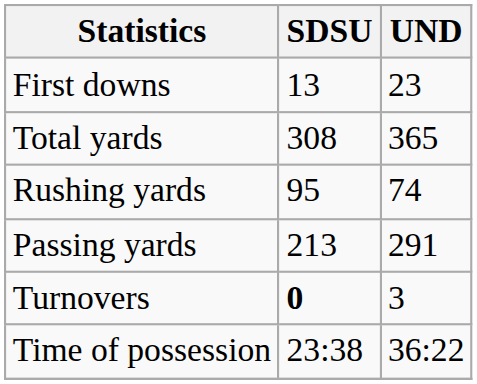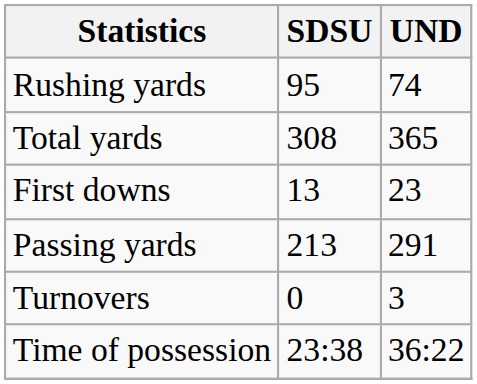rows swapped: (92, 84) <-> (109, 191)
(295, 297) bold -> (295, 297) normal
